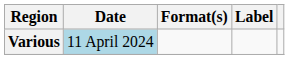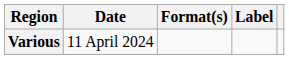(110, 41) lightblue background -> (110, 41) no background
